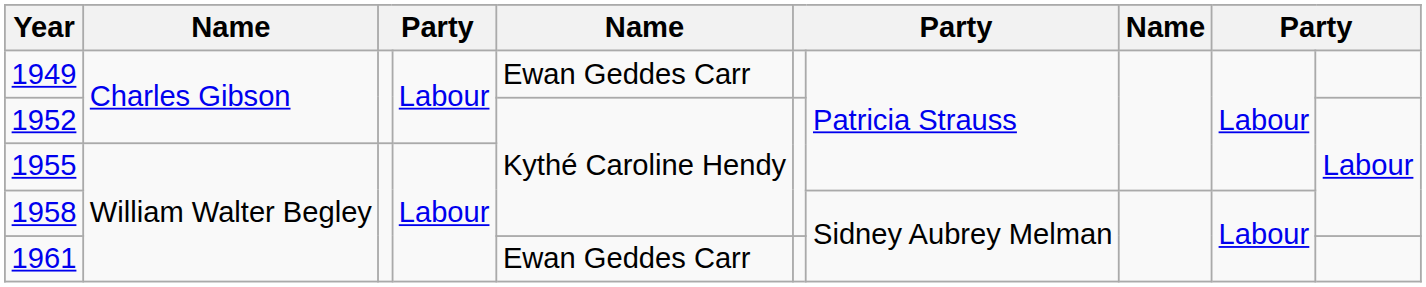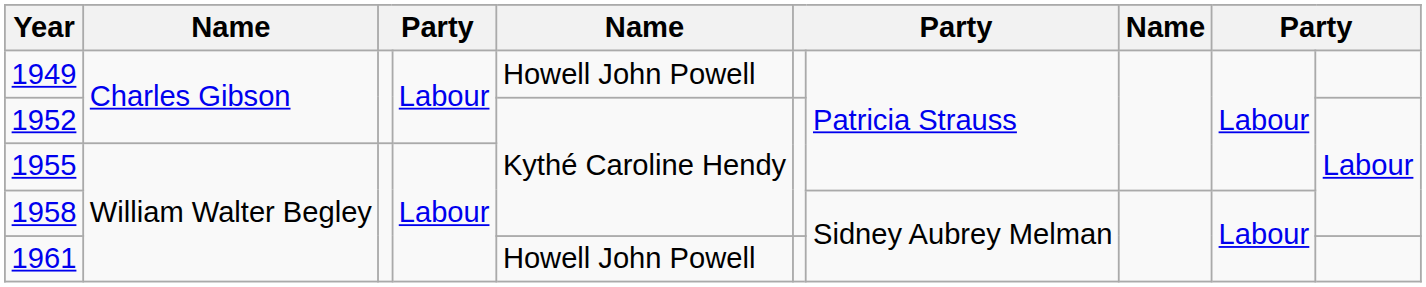(627, 73) Ewan Geddes Carr -> (629, 73) Howell John Powell
(627, 258) Ewan Geddes Carr -> (629, 258) Howell John Powell
